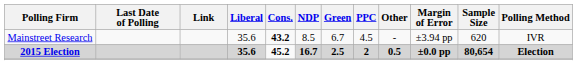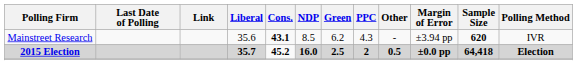(280, 37) 43.2 -> (280, 37) 43.1
(338, 37) 6.7 -> (338, 37) 6.2
(366, 37) 4.5 -> (366, 37) 4.3
(479, 37) normal -> (479, 37) bold
(247, 52) 35.6 -> (247, 52) 35.7
(308, 52) 16.7 -> (308, 52) 16.0
(479, 52) 80,654 -> (479, 52) 64,418
